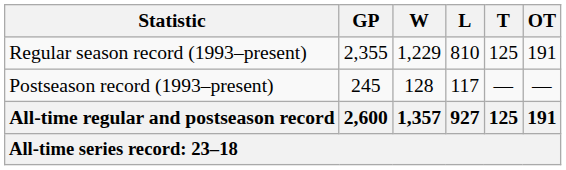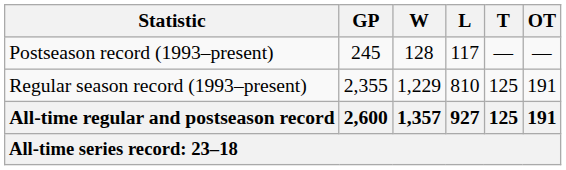rows swapped: (158, 53) <-> (141, 85)
